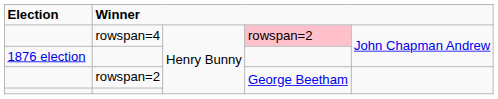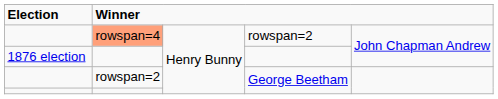(128, 35) no background -> (128, 35) lightsalmon background
(280, 35) pink background -> (280, 35) no background
